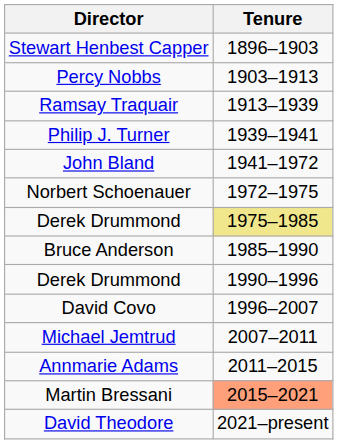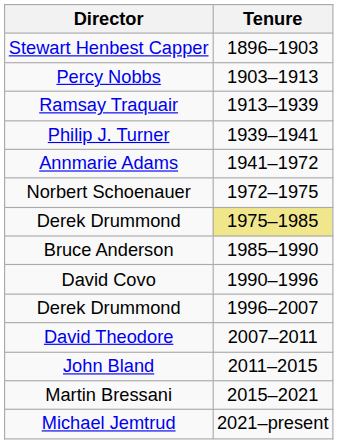(109, 163) John Bland -> (109, 163) Annmarie Adams
(109, 279) Derek Drummond -> (109, 279) David Covo
(109, 308) David Covo -> (109, 308) Derek Drummond
(109, 337) Michael Jemtrud -> (109, 337) David Theodore
(109, 366) Annmarie Adams -> (109, 366) John Bland
(273, 395) lightsalmon background -> (273, 395) no background
(109, 423) David Theodore -> (109, 423) Michael Jemtrud
